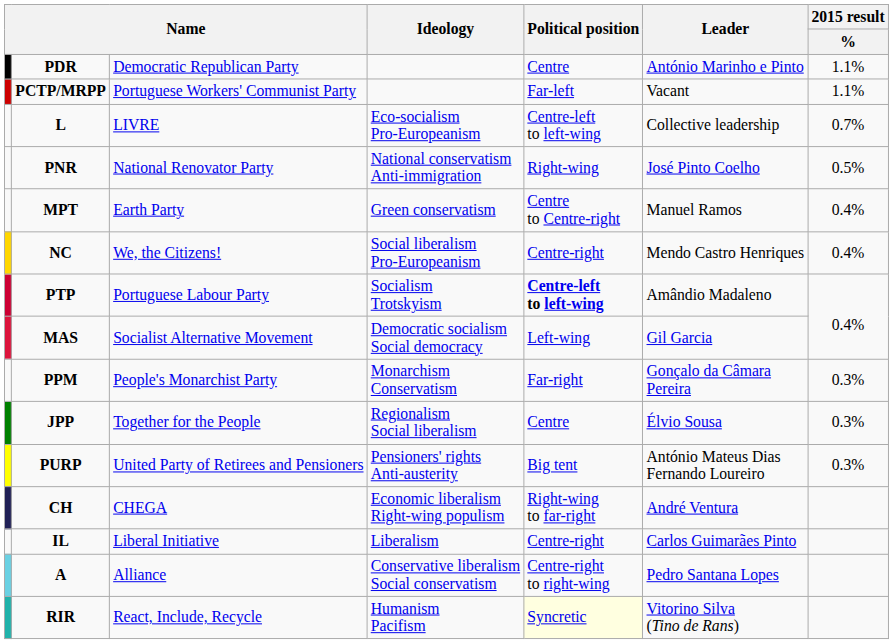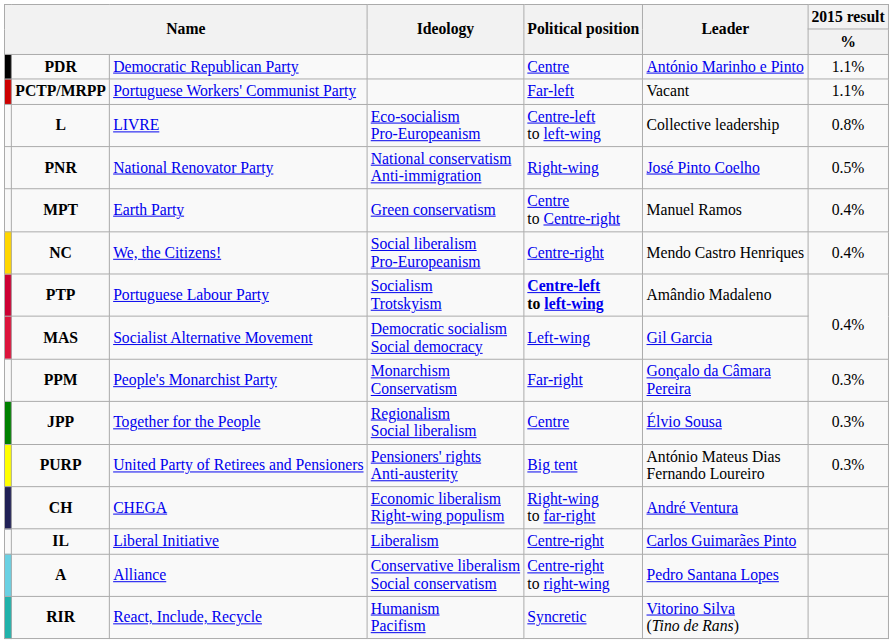(848, 125) 0.7% -> (848, 125) 0.8%
(557, 617) lightyellow background -> (557, 617) no background
